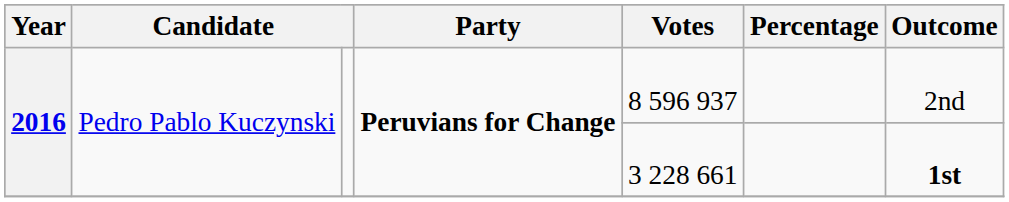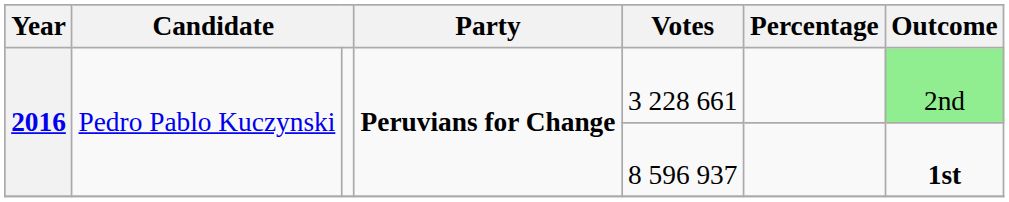(683, 100) 8 596 937 -> (683, 100) 3 228 661
(945, 100) no background -> (945, 100) lightgreen background
(683, 174) 3 228 661 -> (683, 174) 8 596 937
